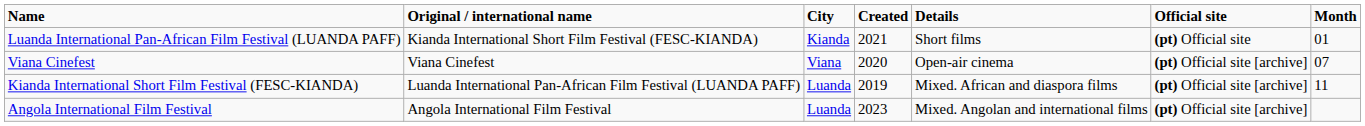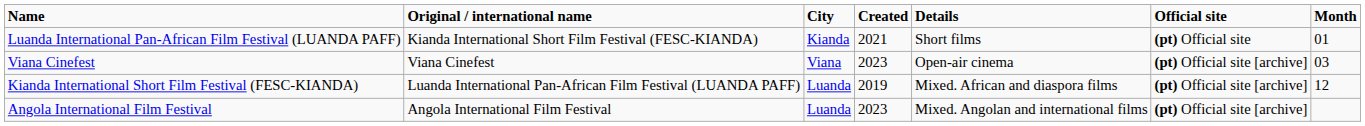(873, 62) 2020 -> (873, 62) 2023
(1322, 62) 07 -> (1322, 62) 03
(1321, 86) 11 -> (1322, 86) 12
